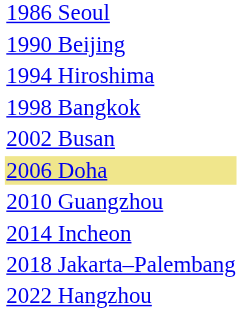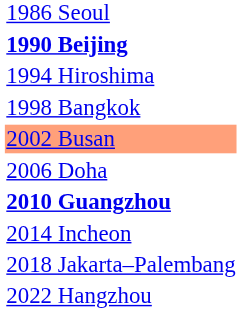(66, 44) normal -> (67, 44) bold
(61, 138) no background -> (61, 138) lightsalmon background
(57, 170) khaki background -> (57, 170) no background
(85, 201) normal -> (89, 201) bold
